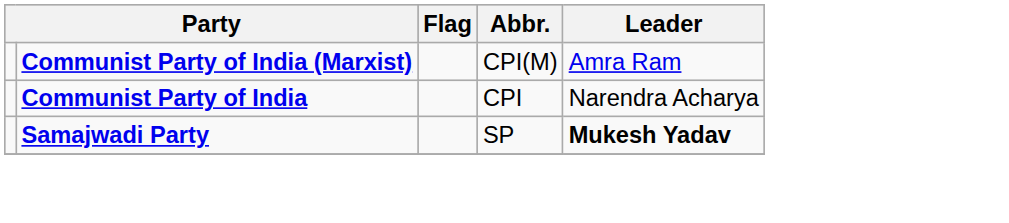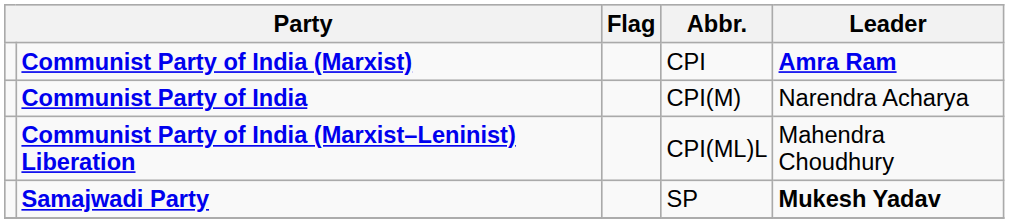(520, 61) CPI(M) -> (686, 61) CPI
(625, 61) normal -> (838, 61) bold
(503, 98) CPI -> (704, 98) CPI(M)
+ row: (269, 149)
